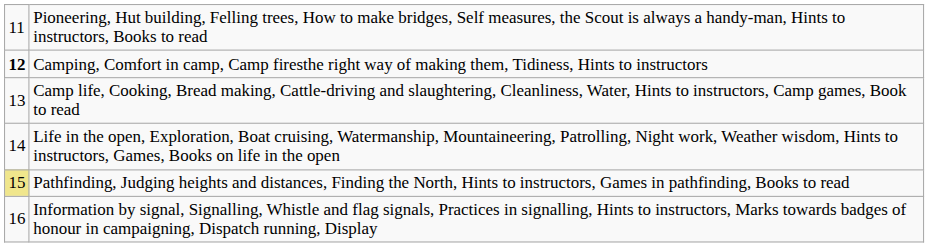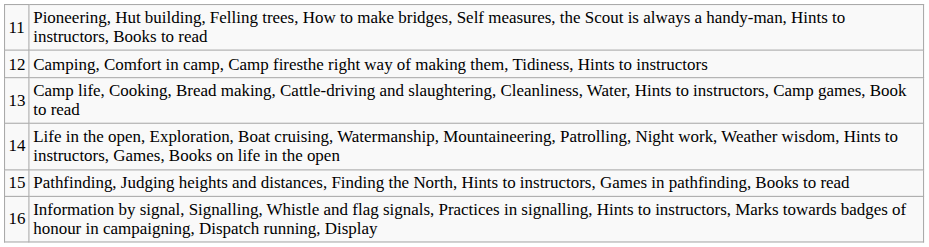(17, 63) bold -> (17, 63) normal
(17, 182) khaki background -> (17, 182) no background
